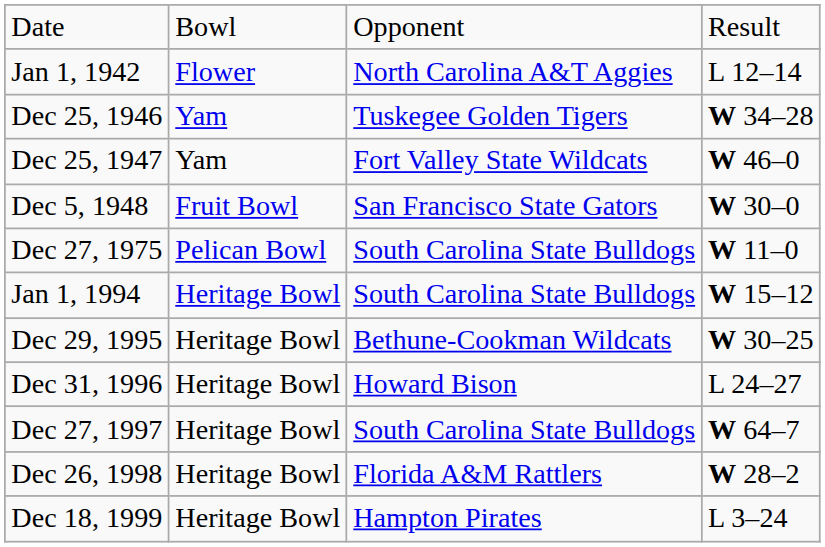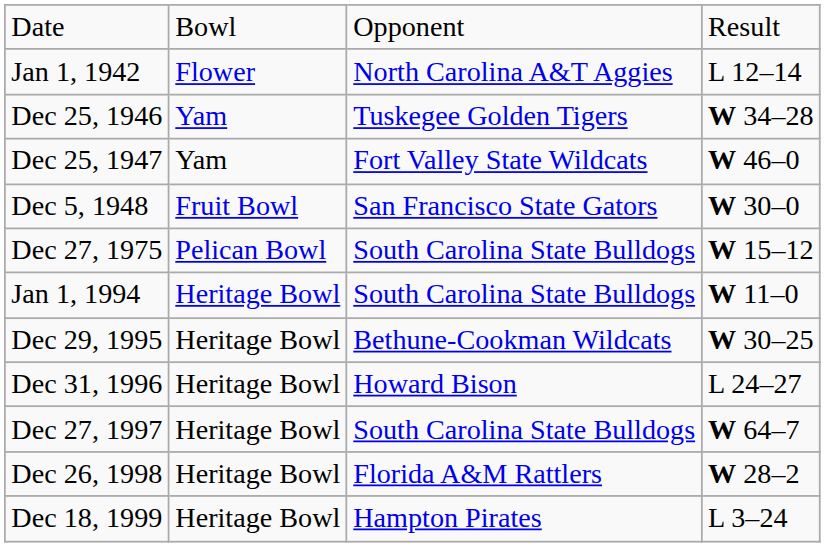(753, 250) W 11–0 -> (761, 250) W 15–12
(761, 294) W 15–12 -> (753, 294) W 11–0
